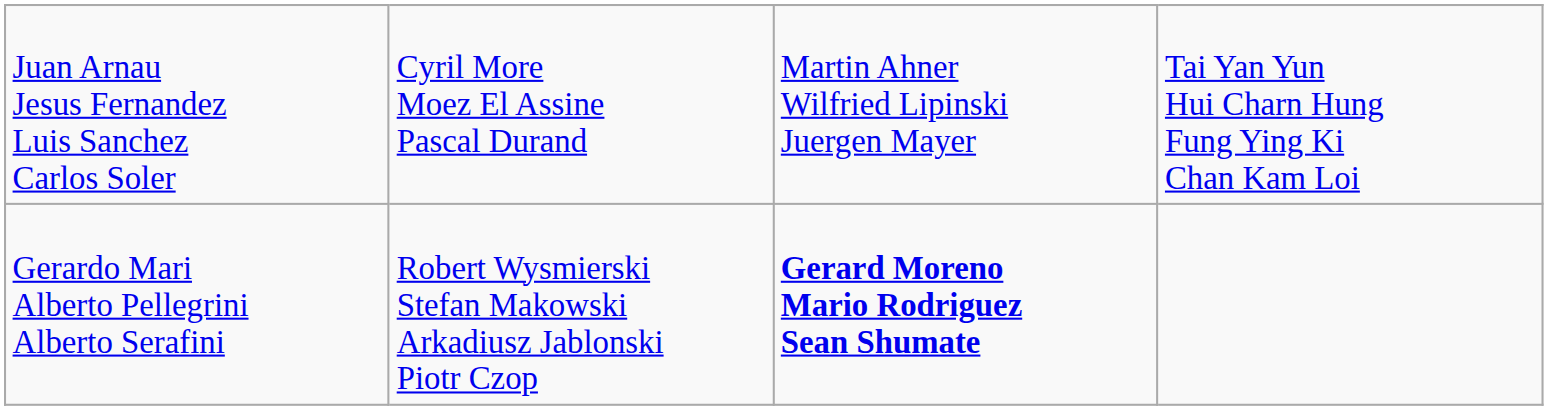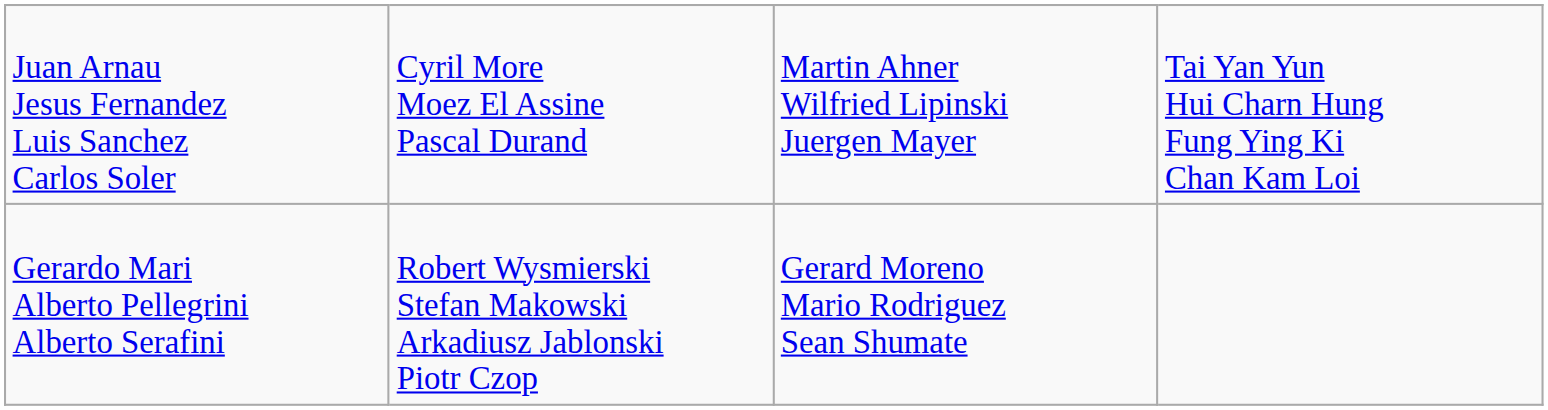(902, 303) bold -> (893, 303) normal
